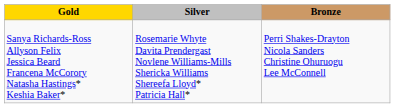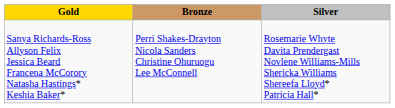columns swapped: (197, 12) <-> (326, 12)
